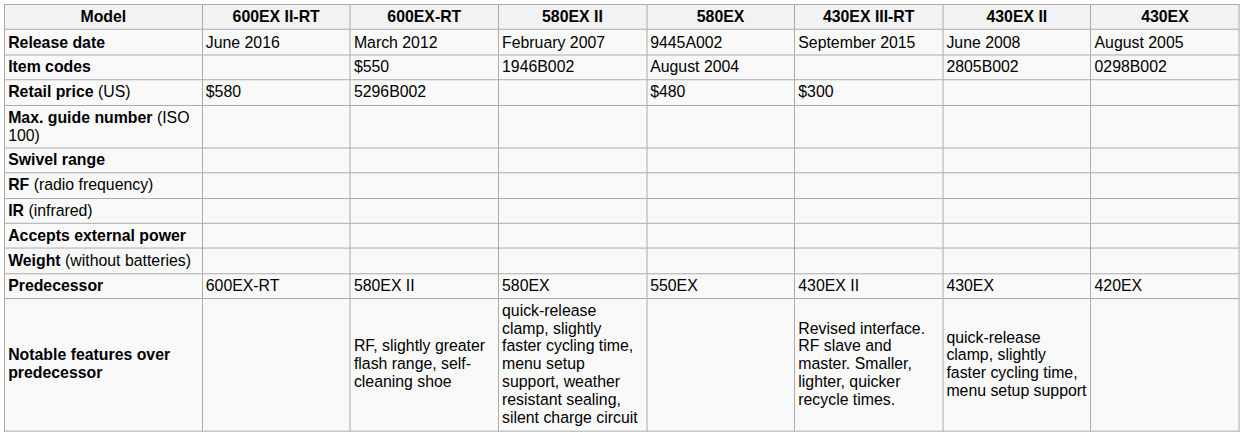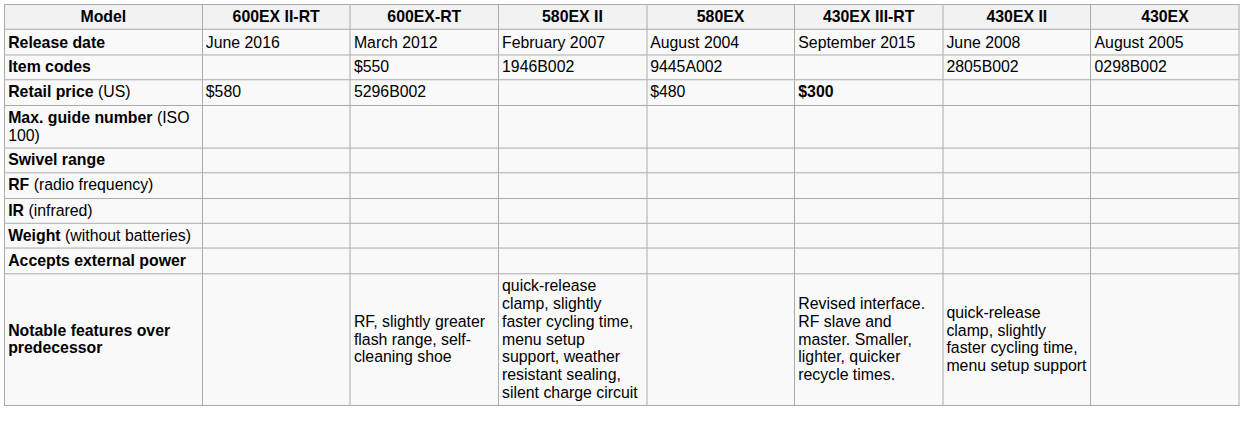(686, 42) 9445A002 -> (695, 42) August 2004
(695, 67) August 2004 -> (686, 67) 9445A002
(816, 92) normal -> (816, 92) bold
rows swapped: (97, 235) <-> (100, 260)
- row: (56, 286)
